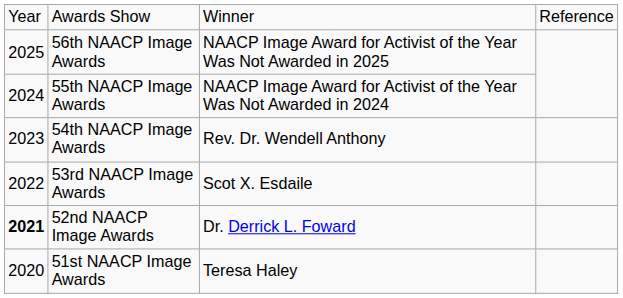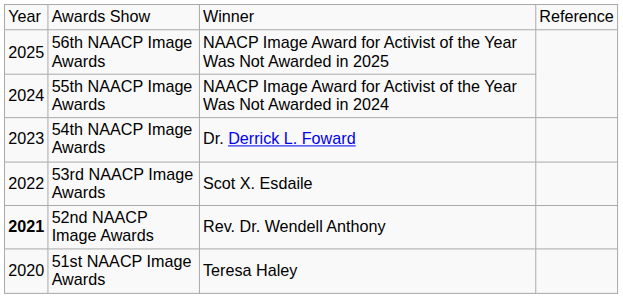(294, 139) Rev. Dr. Wendell Anthony -> (279, 139) Dr. Derrick L. Foward
(279, 227) Dr. Derrick L. Foward -> (294, 227) Rev. Dr. Wendell Anthony
